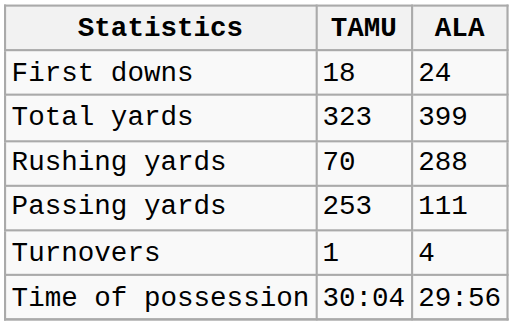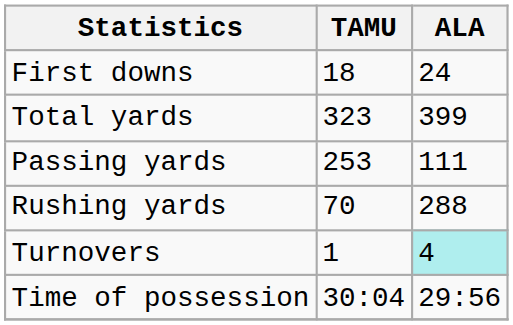rows swapped: (119, 163) <-> (119, 208)
(427, 253) no background -> (427, 253) paleturquoise background
